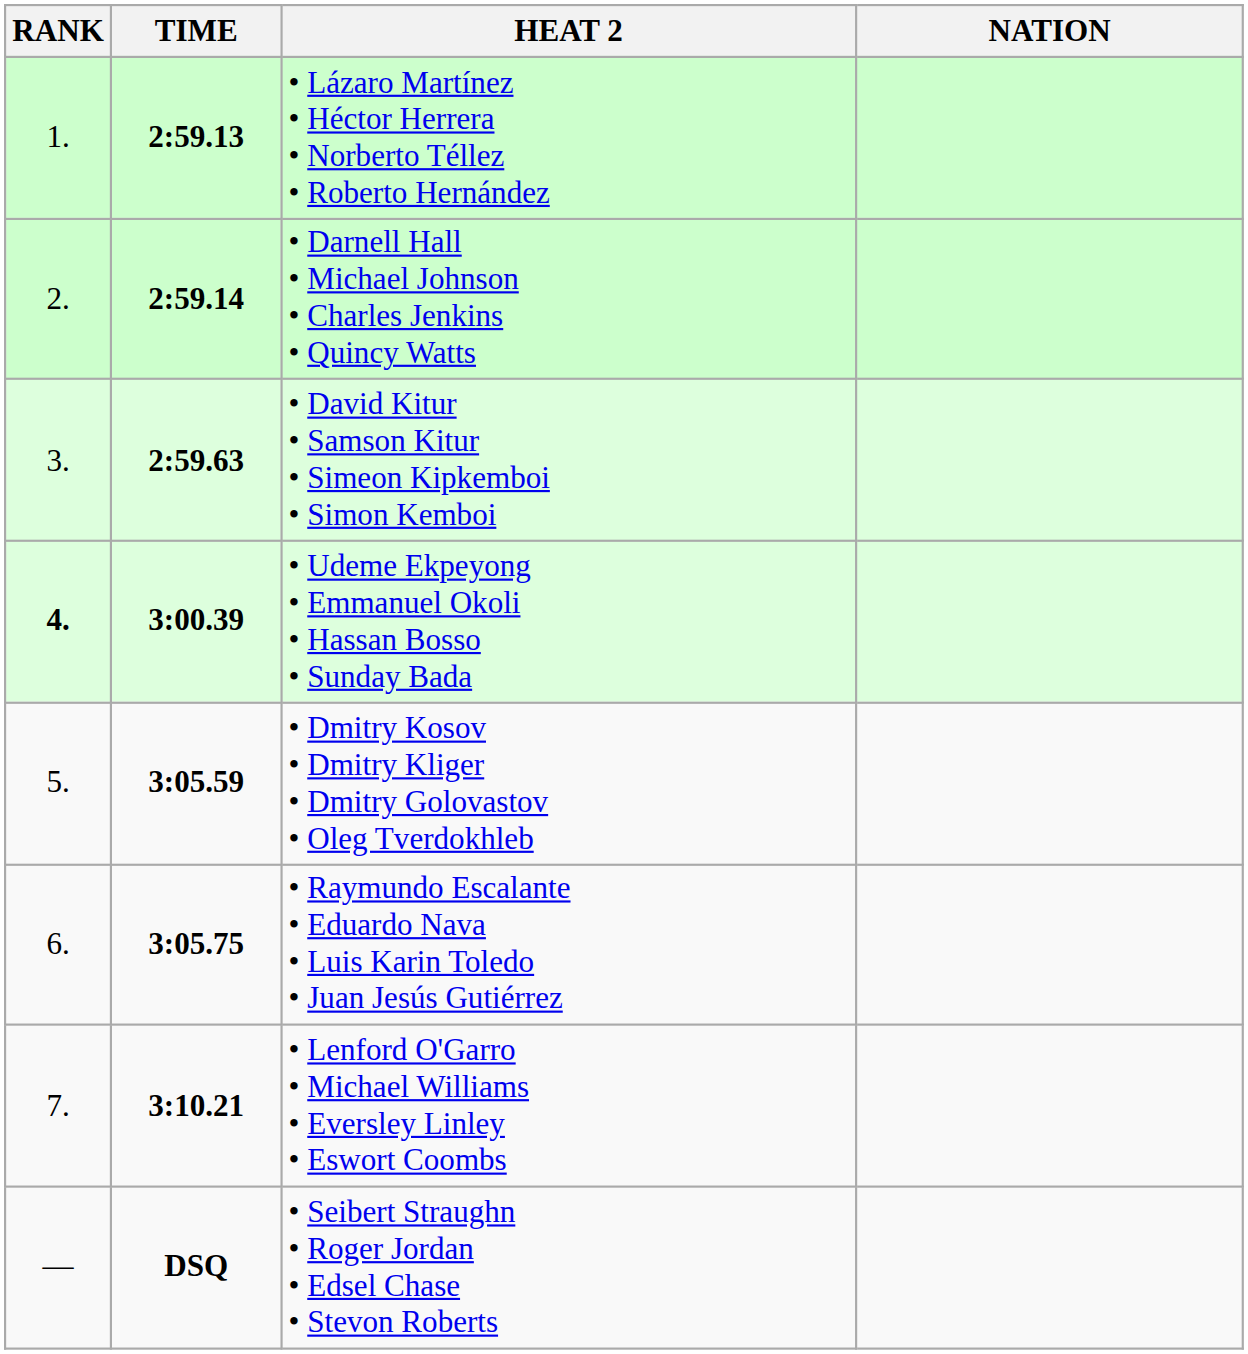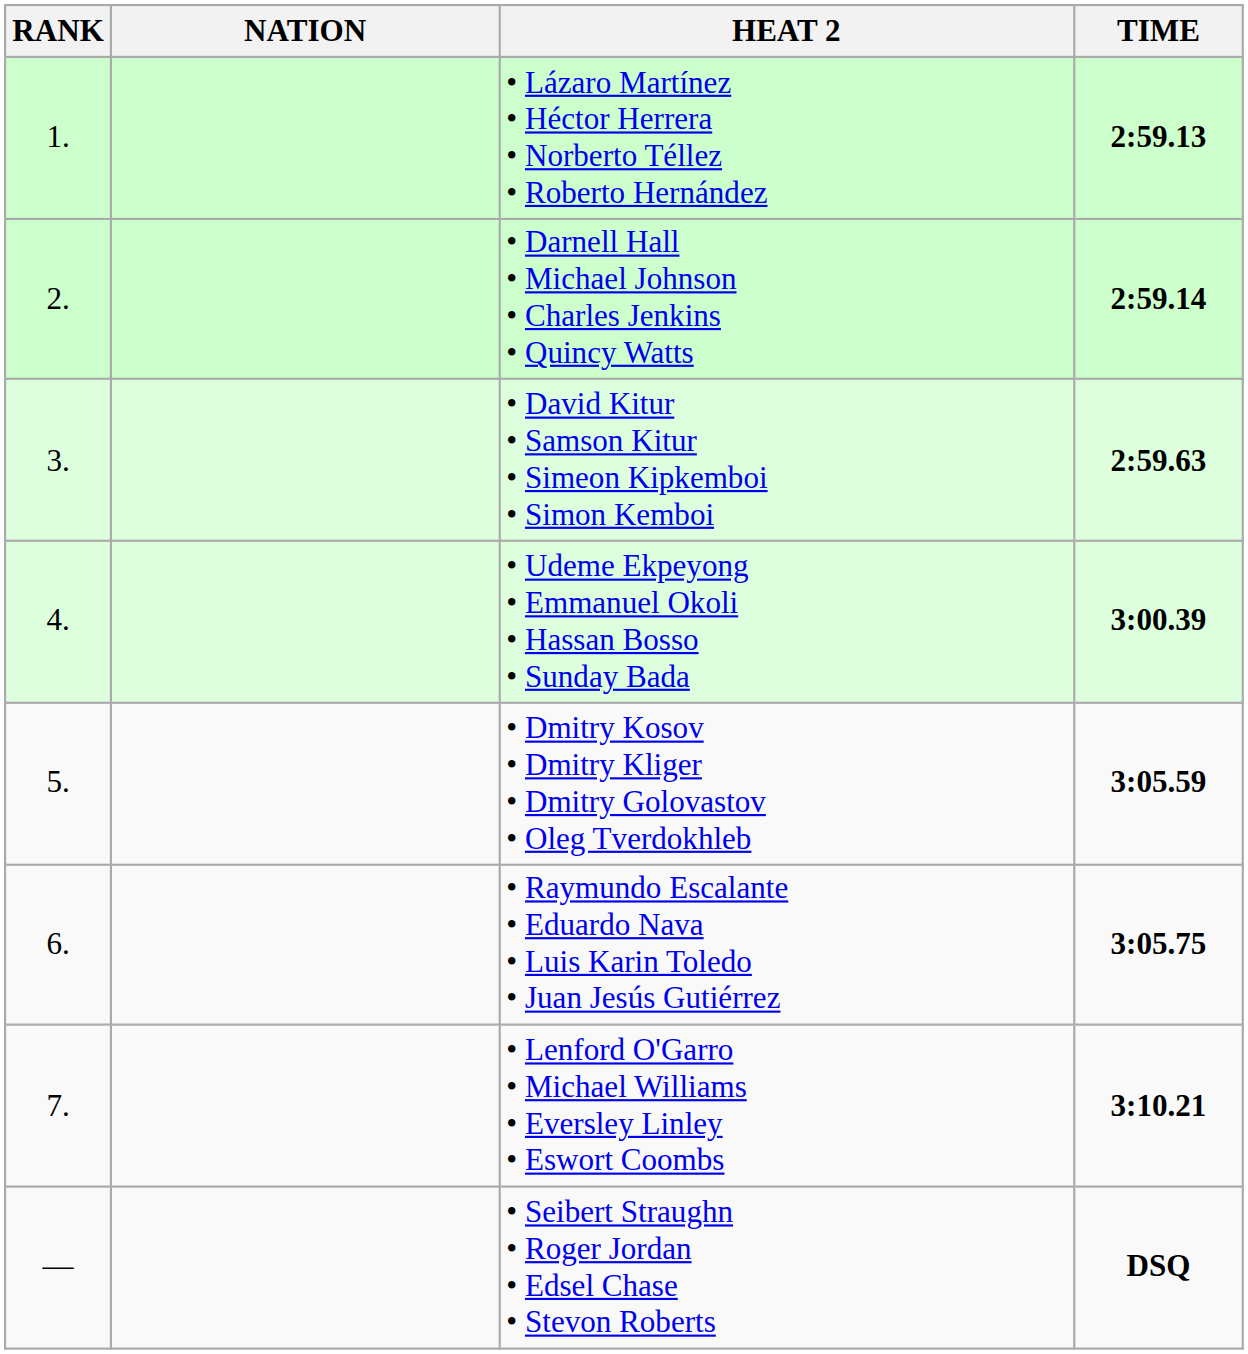columns swapped: (1050, 30) <-> (196, 30)
(58, 621) bold -> (58, 621) normal
